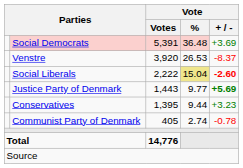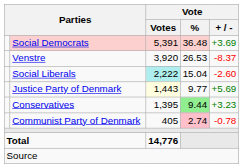(166, 74) no background -> (166, 74) paleturquoise background
(195, 74) khaki background -> (195, 74) no background
(225, 74) bold -> (225, 74) normal
(166, 89) no background -> (166, 89) lightyellow background
(224, 89) bold -> (224, 89) normal
(198, 105) no background -> (198, 105) lightgreen background
(198, 120) no background -> (198, 120) pink background
